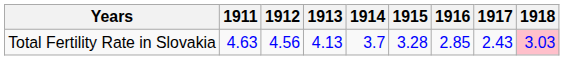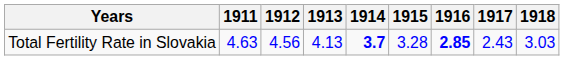(374, 42) normal -> (374, 42) bold
(455, 42) normal -> (455, 42) bold
(540, 42) pink background -> (540, 42) no background
